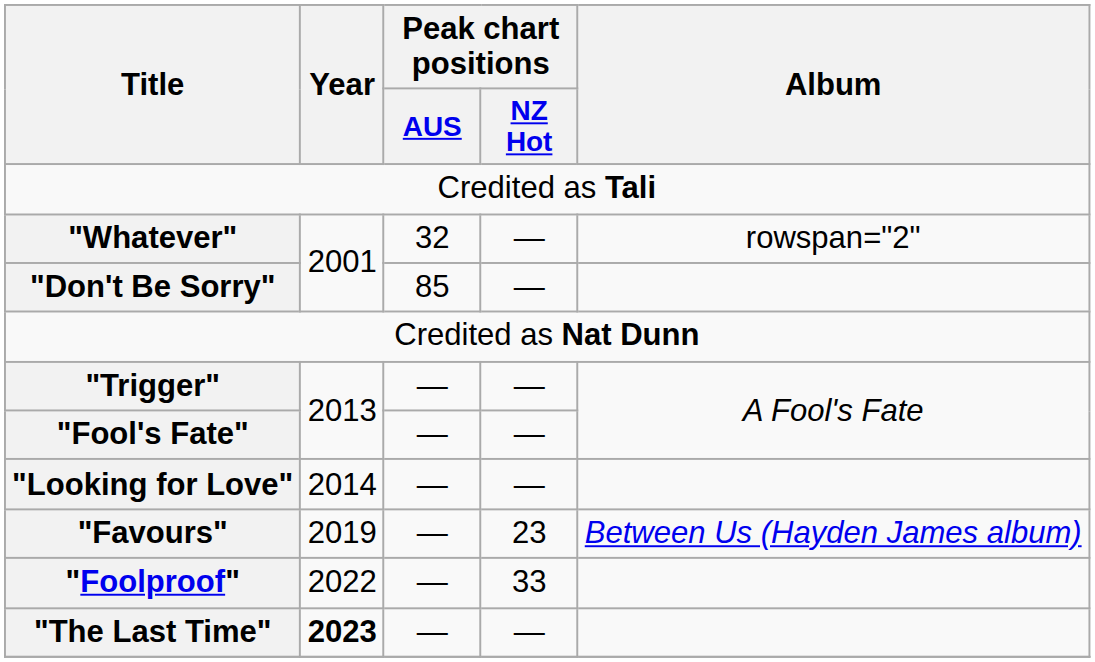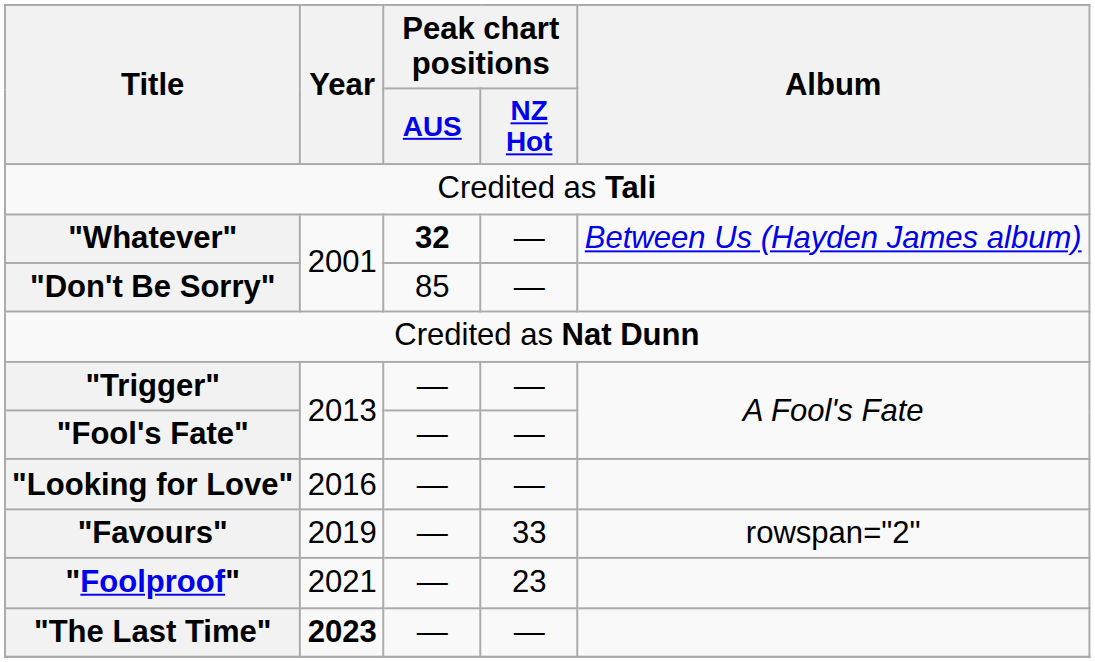(432, 237) normal -> (432, 237) bold
(833, 237) rowspan="2" -> (833, 237) Between Us (Hayden James album)
(342, 483) 2014 -> (342, 483) 2016
(529, 533) 23 -> (529, 533) 33
(833, 533) Between Us (Hayden James album) -> (833, 533) rowspan="2"
(342, 582) 2022 -> (342, 582) 2021
(529, 582) 33 -> (529, 582) 23
